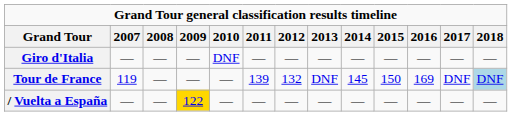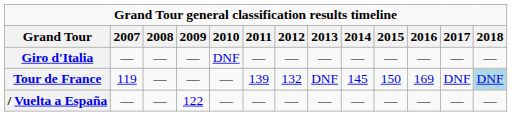(193, 100) gold background -> (193, 100) no background
